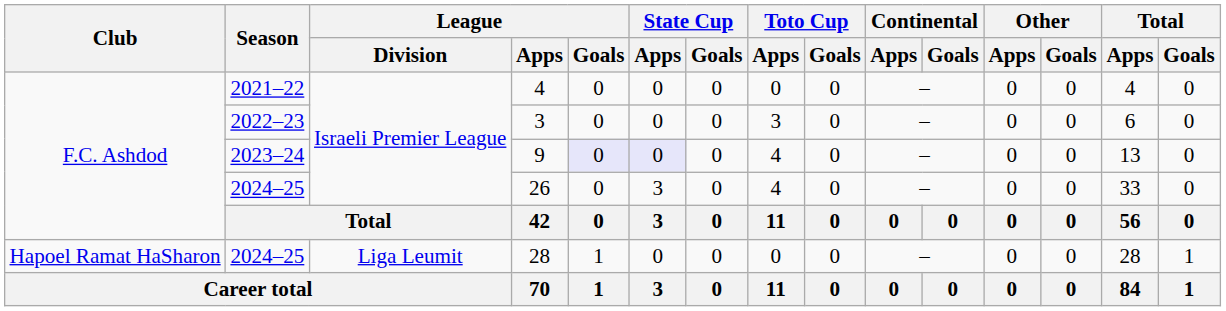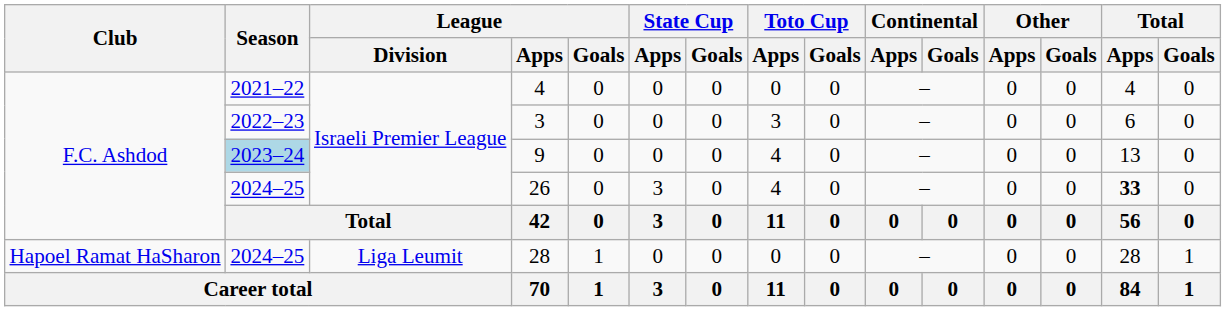(267, 155) no background -> (267, 155) lightblue background
(599, 155) lavender background -> (599, 155) no background
(658, 155) lavender background -> (658, 155) no background
(1130, 188) normal -> (1130, 188) bold
